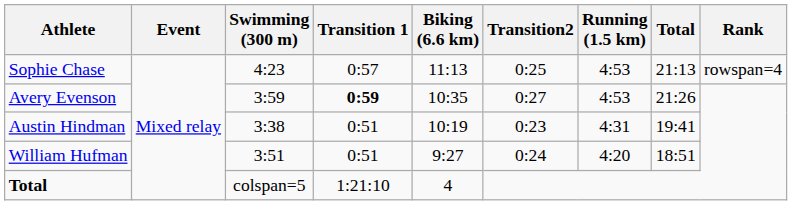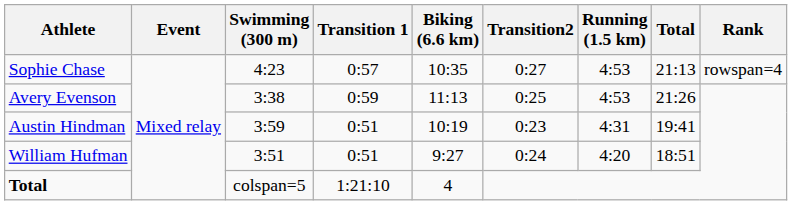(448, 69) 11:13 -> (448, 69) 10:35
(531, 69) 0:25 -> (531, 69) 0:27
(269, 98) 3:59 -> (269, 98) 3:38
(363, 98) bold -> (363, 98) normal
(448, 98) 10:35 -> (448, 98) 11:13
(531, 98) 0:27 -> (531, 98) 0:25
(269, 127) 3:38 -> (269, 127) 3:59
